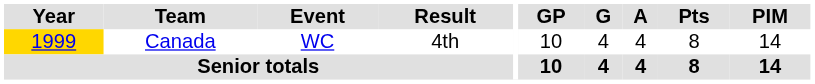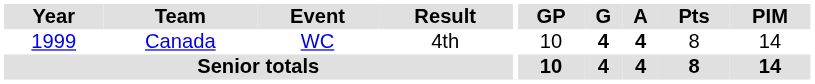(54, 41) gold background -> (54, 41) no background
(603, 41) normal -> (603, 41) bold
(641, 41) normal -> (641, 41) bold
